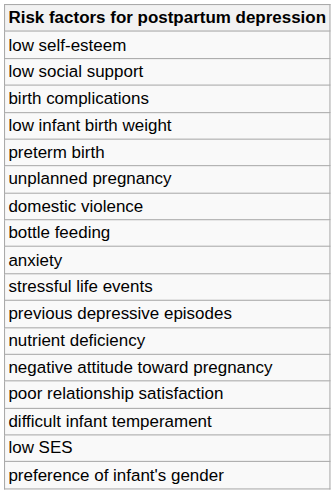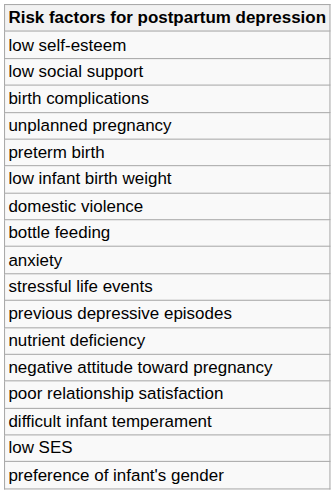(90, 125) low infant birth weight -> (90, 125) unplanned pregnancy
(90, 179) unplanned pregnancy -> (90, 179) low infant birth weight
